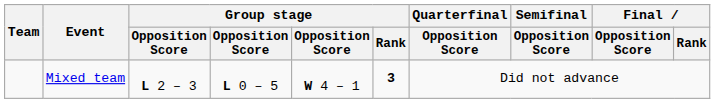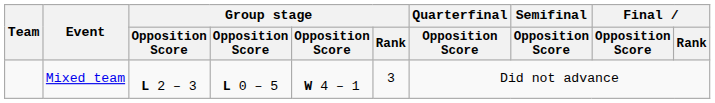(391, 79) bold -> (391, 79) normal
